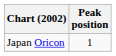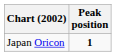(90, 42) normal -> (90, 42) bold
